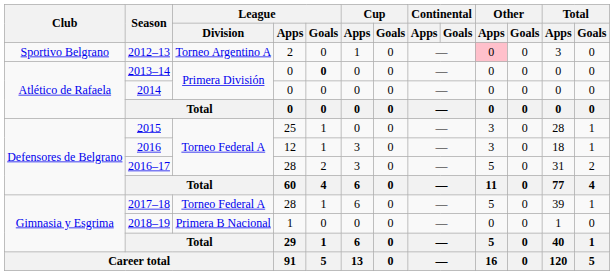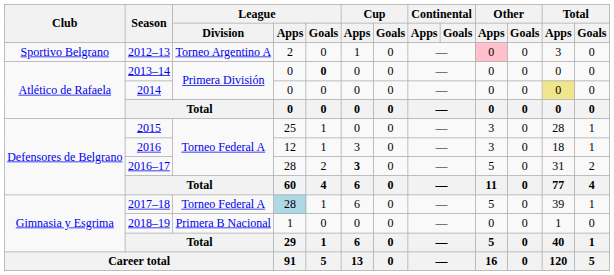(558, 90) no background -> (558, 90) khaki background
(357, 166) normal -> (357, 166) bold
(290, 204) no background -> (290, 204) lightblue background
